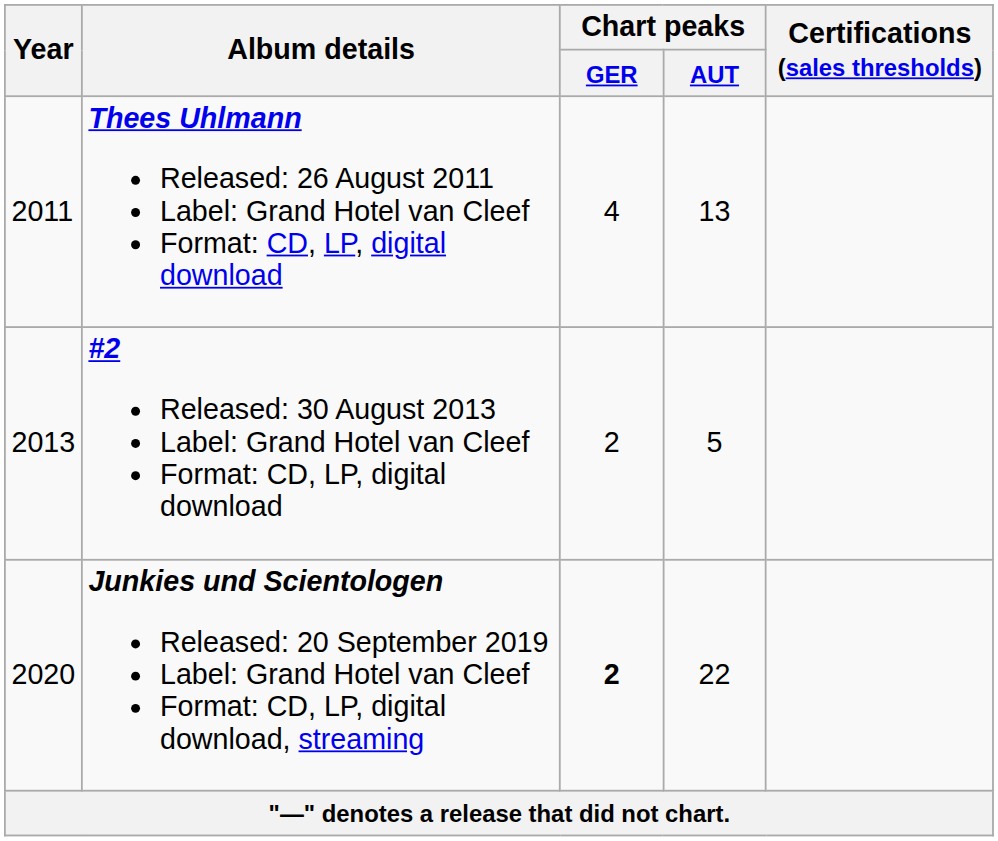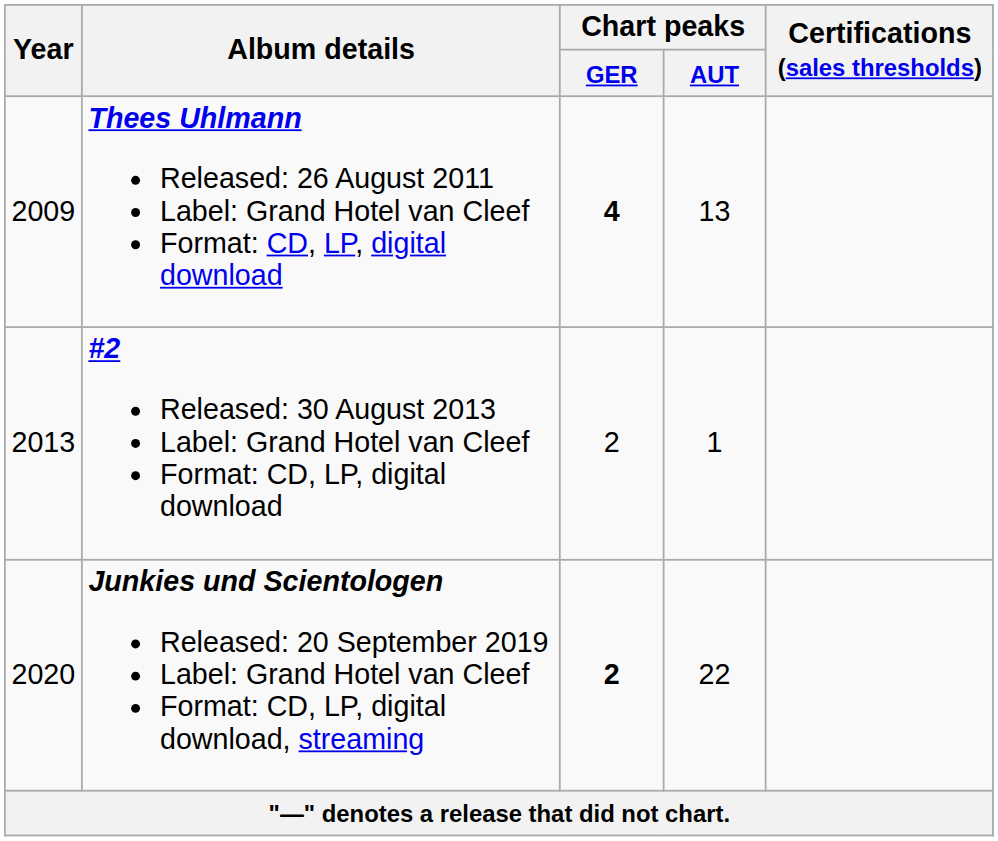(42, 211) 2011 -> (43, 211) 2009
(612, 211) normal -> (612, 211) bold
(714, 442) 5 -> (714, 442) 1
